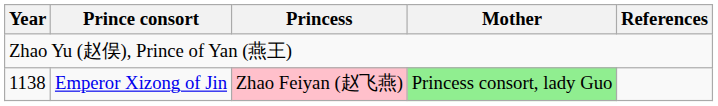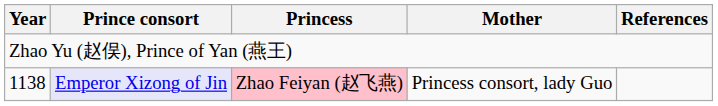(141, 83) no background -> (141, 83) lavender background
(512, 83) lightgreen background -> (512, 83) no background
